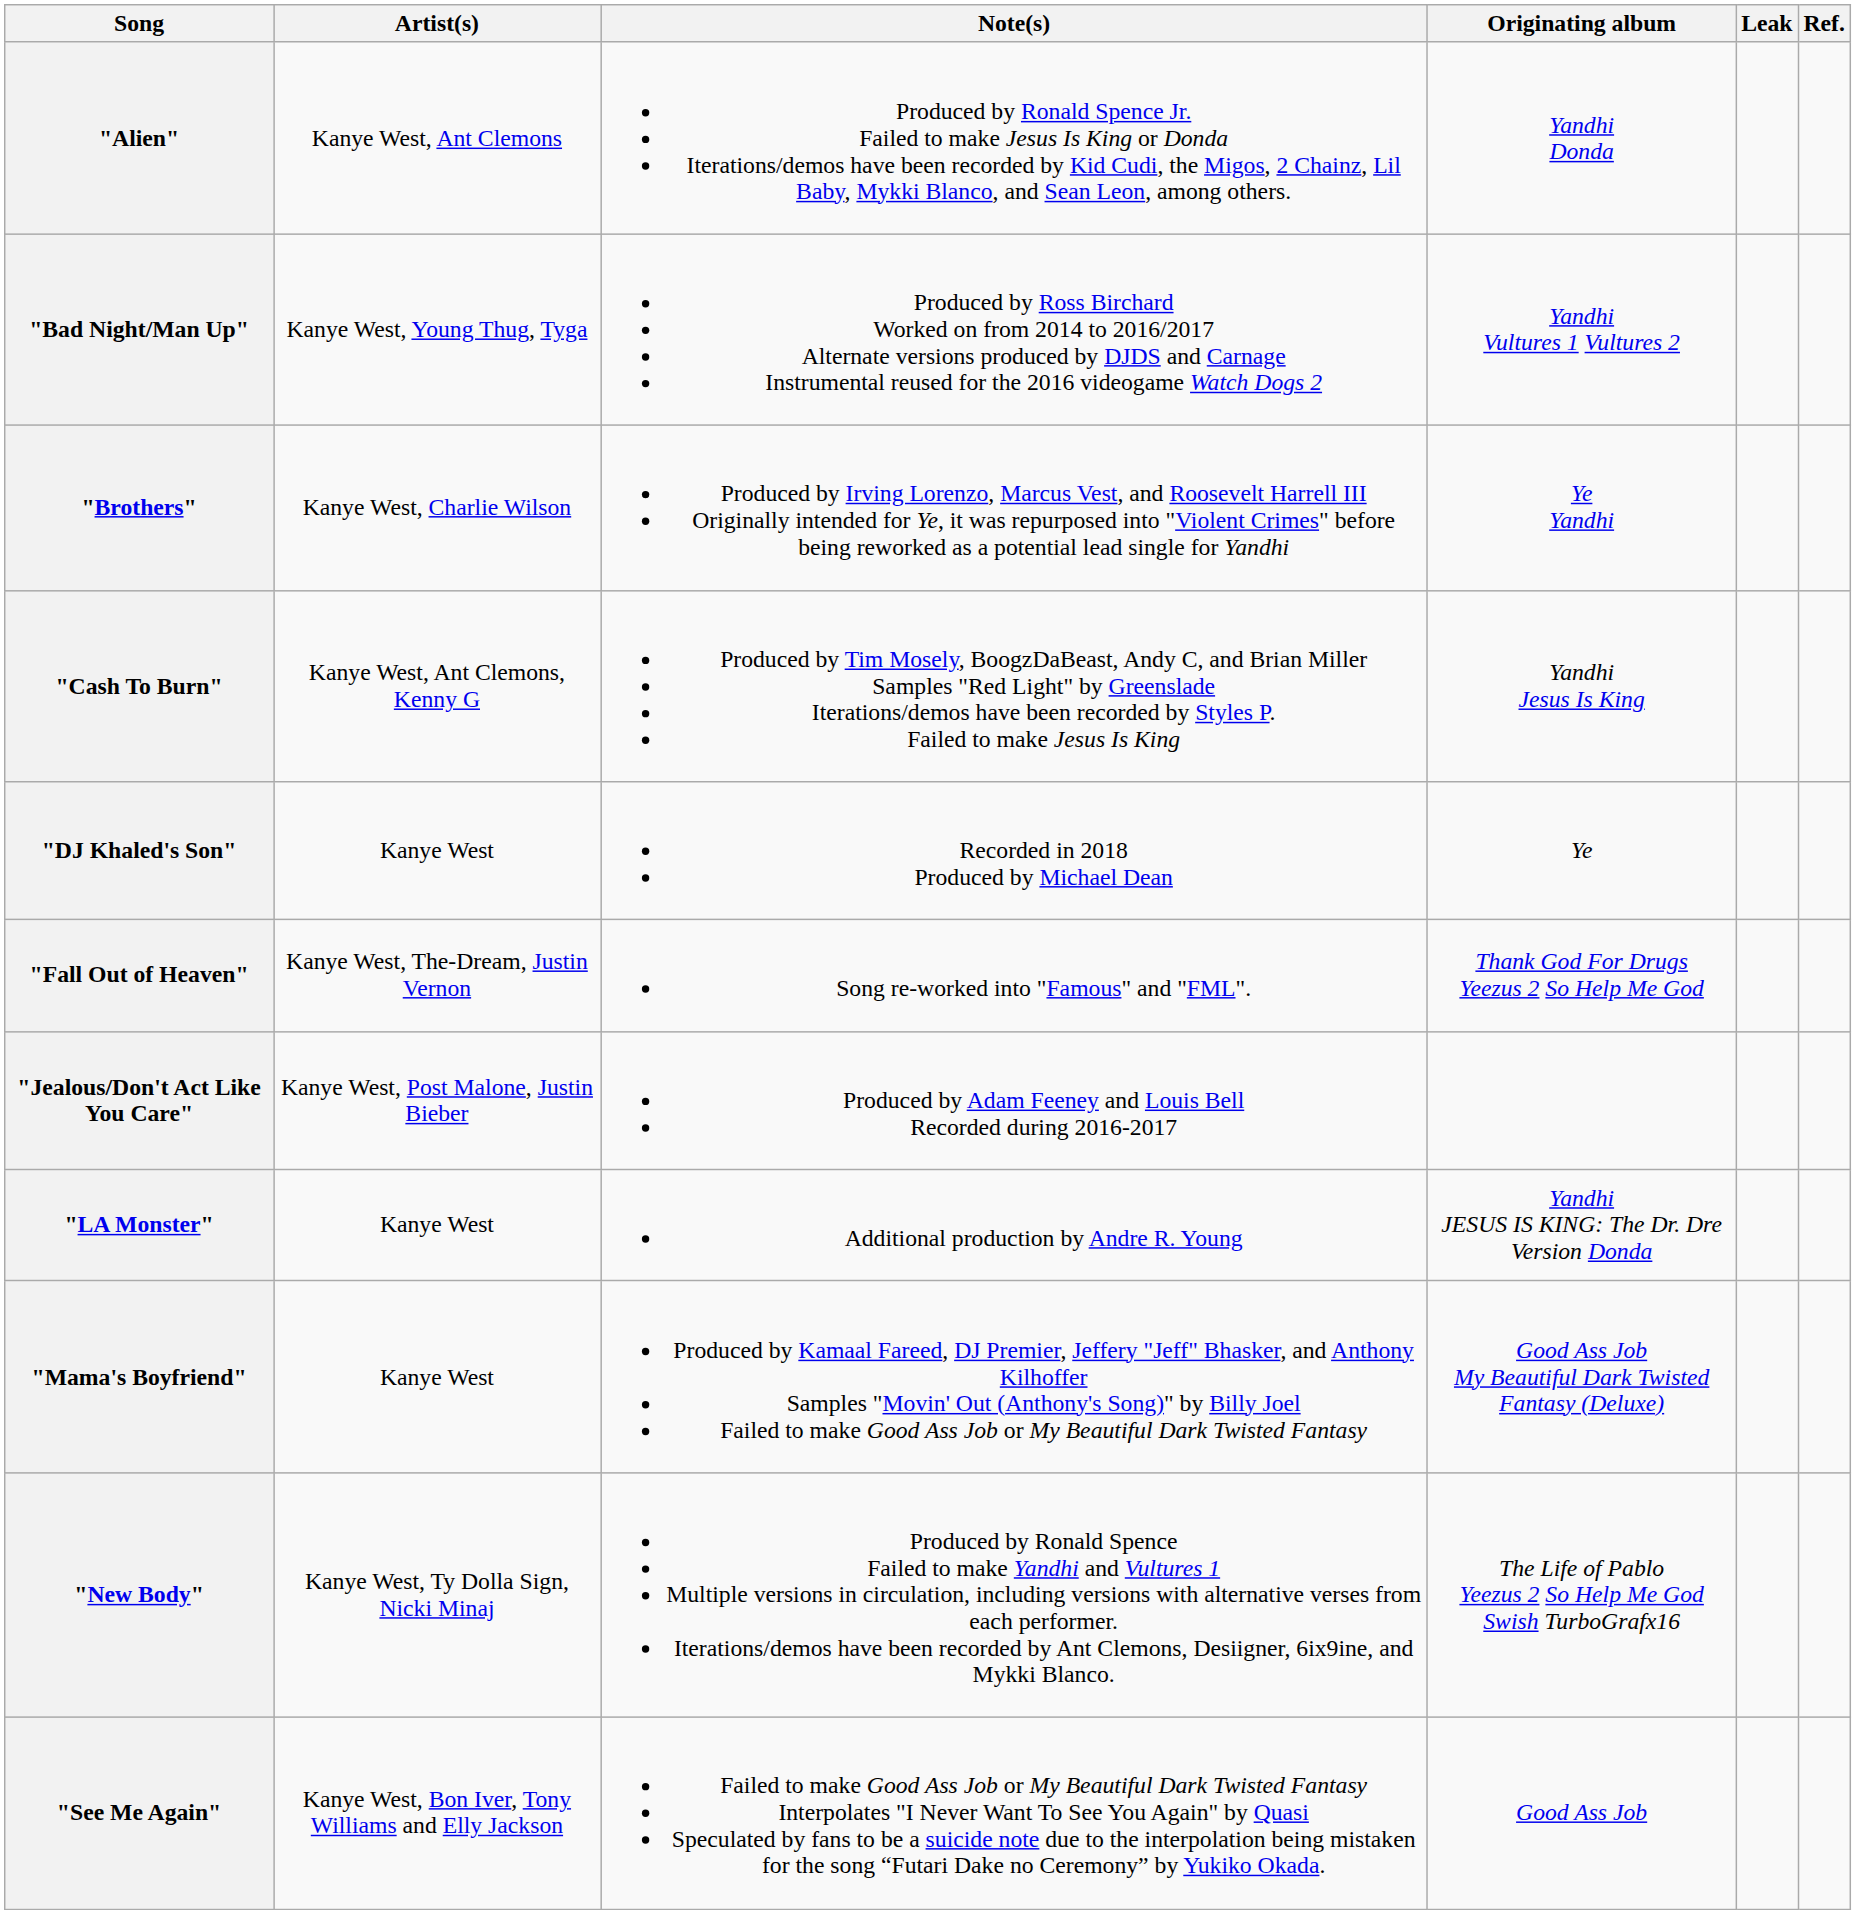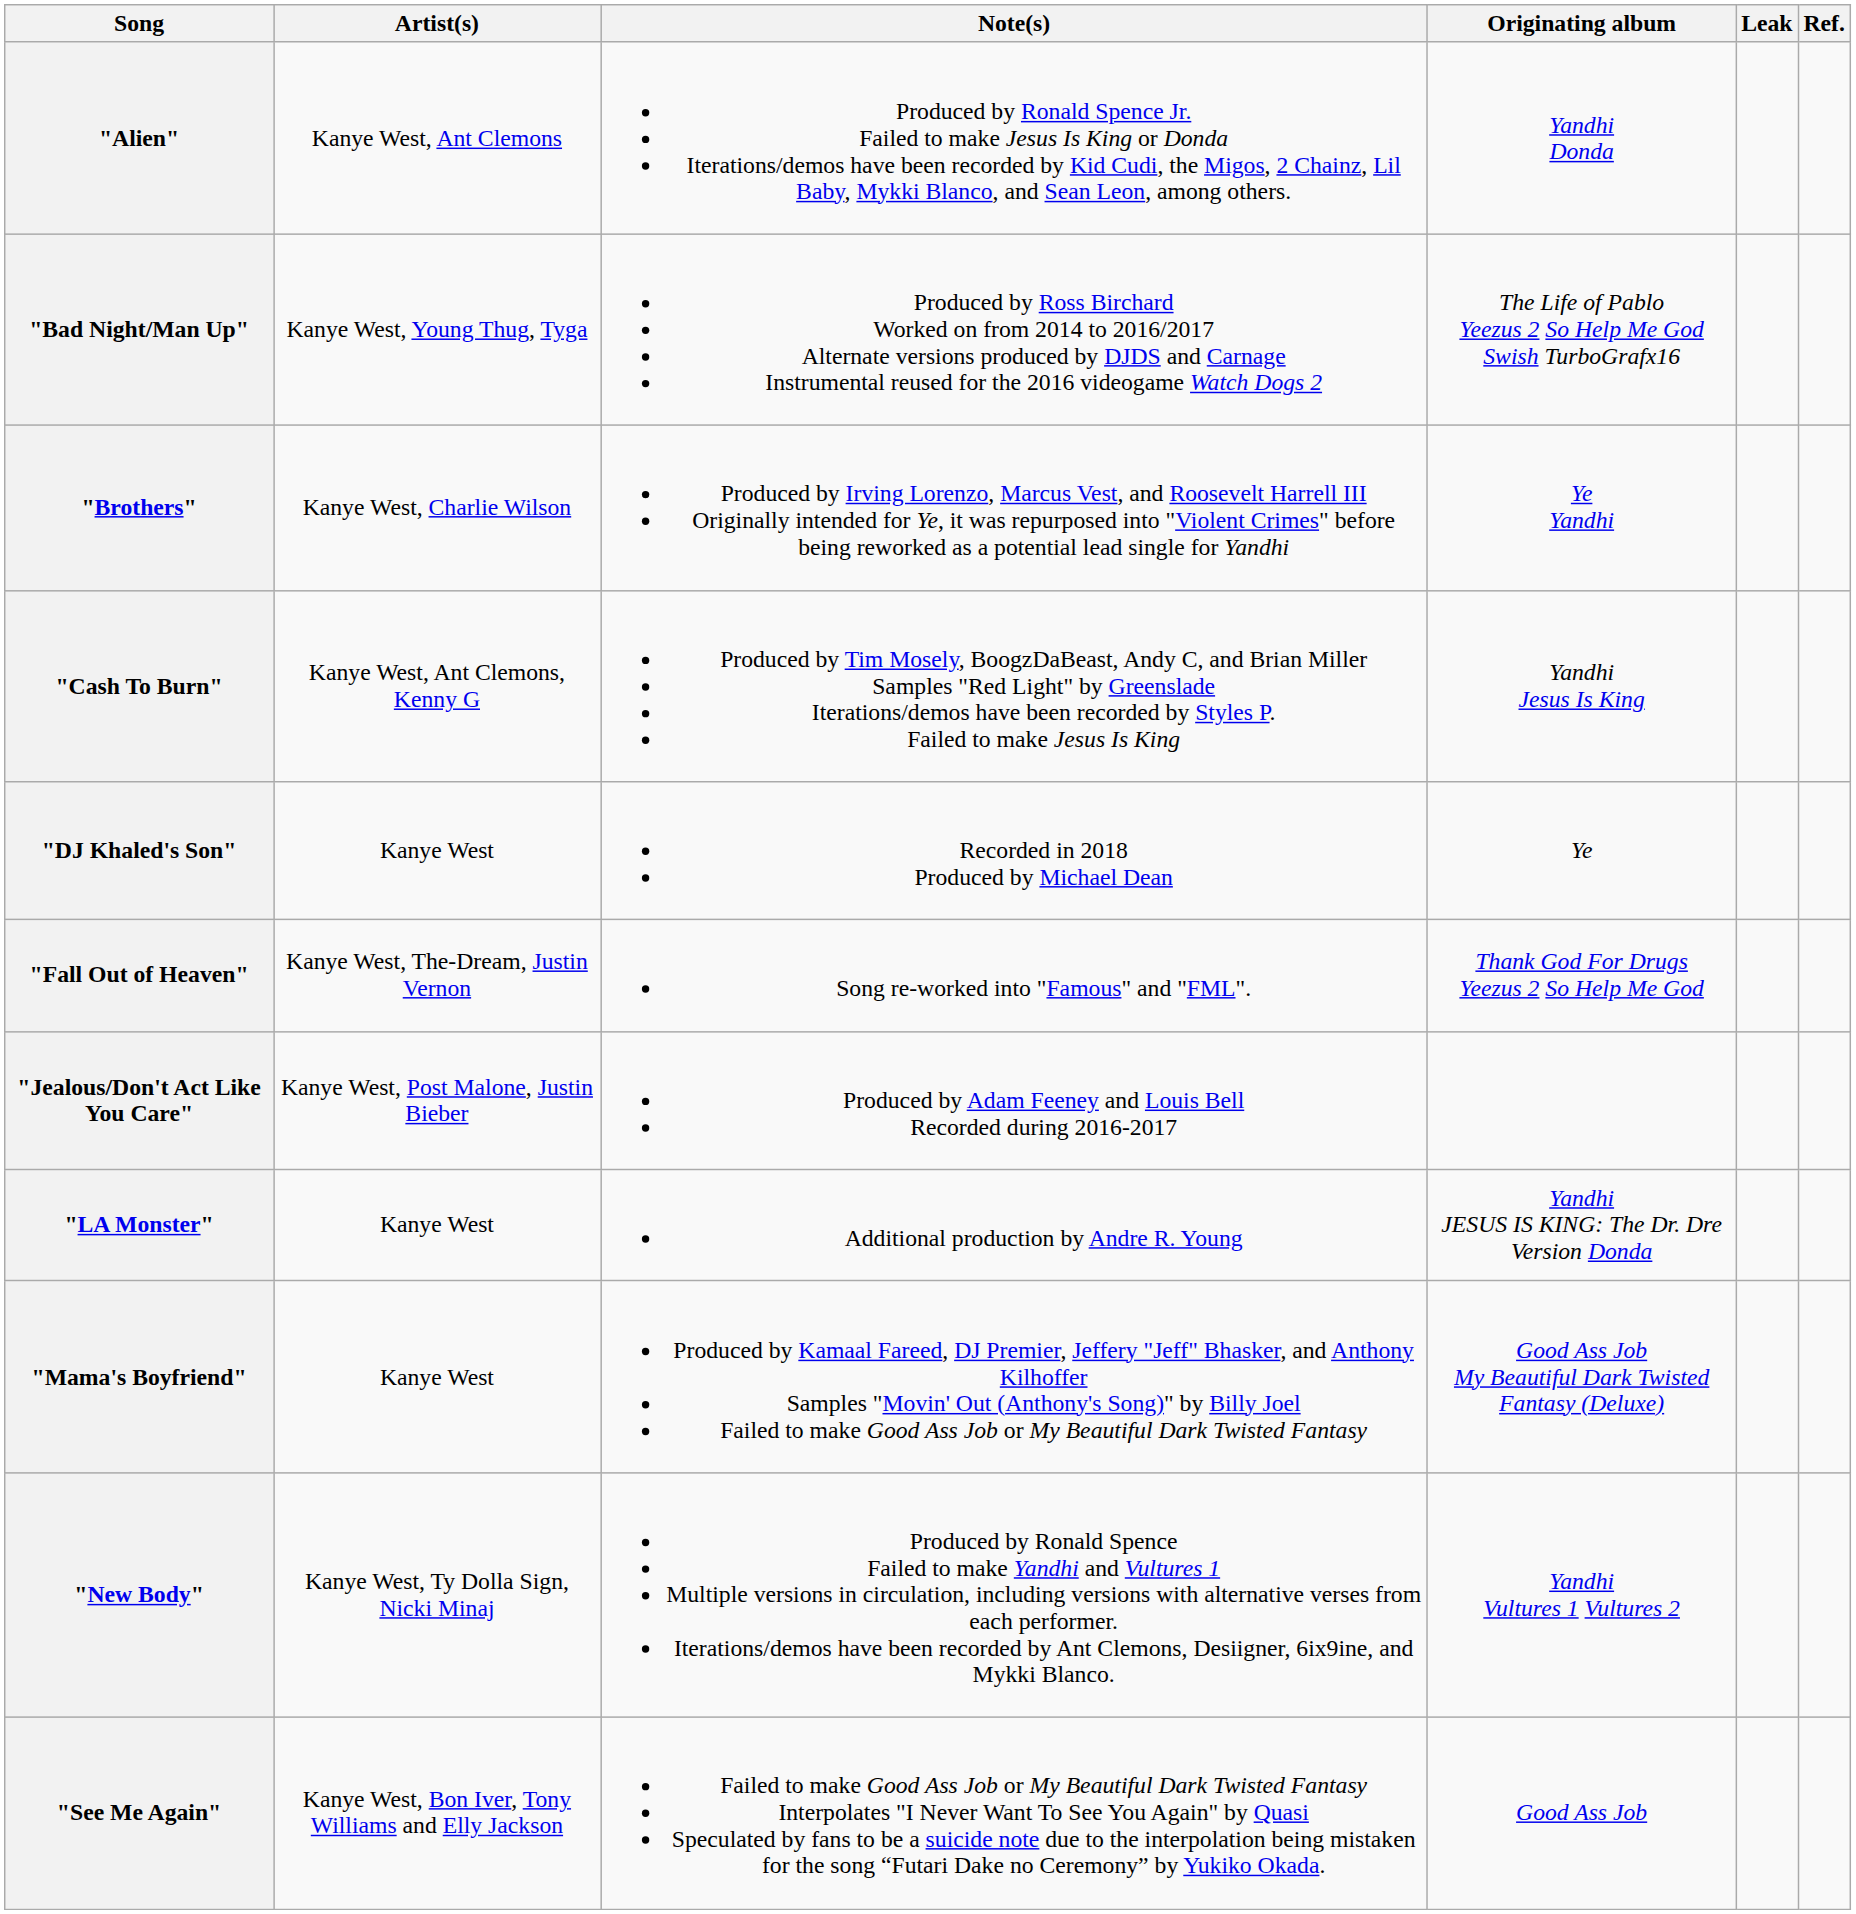(1582, 329) Yandhi Vultures 1 Vultures 2 -> (1582, 329) The Life of Pablo Yeezus 2 So Help Me God Swish TurboGrafx16
(1582, 1594) The Life of Pablo Yeezus 2 So Help Me God Swish TurboGrafx16 -> (1582, 1594) Yandhi Vultures 1 Vultures 2
